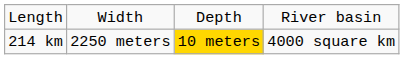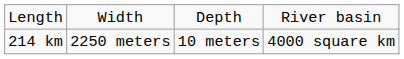(219, 42) gold background -> (219, 42) no background
